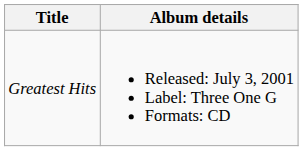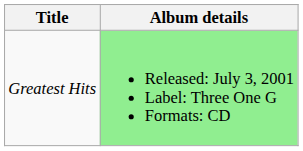(199, 97) no background -> (199, 97) lightgreen background
